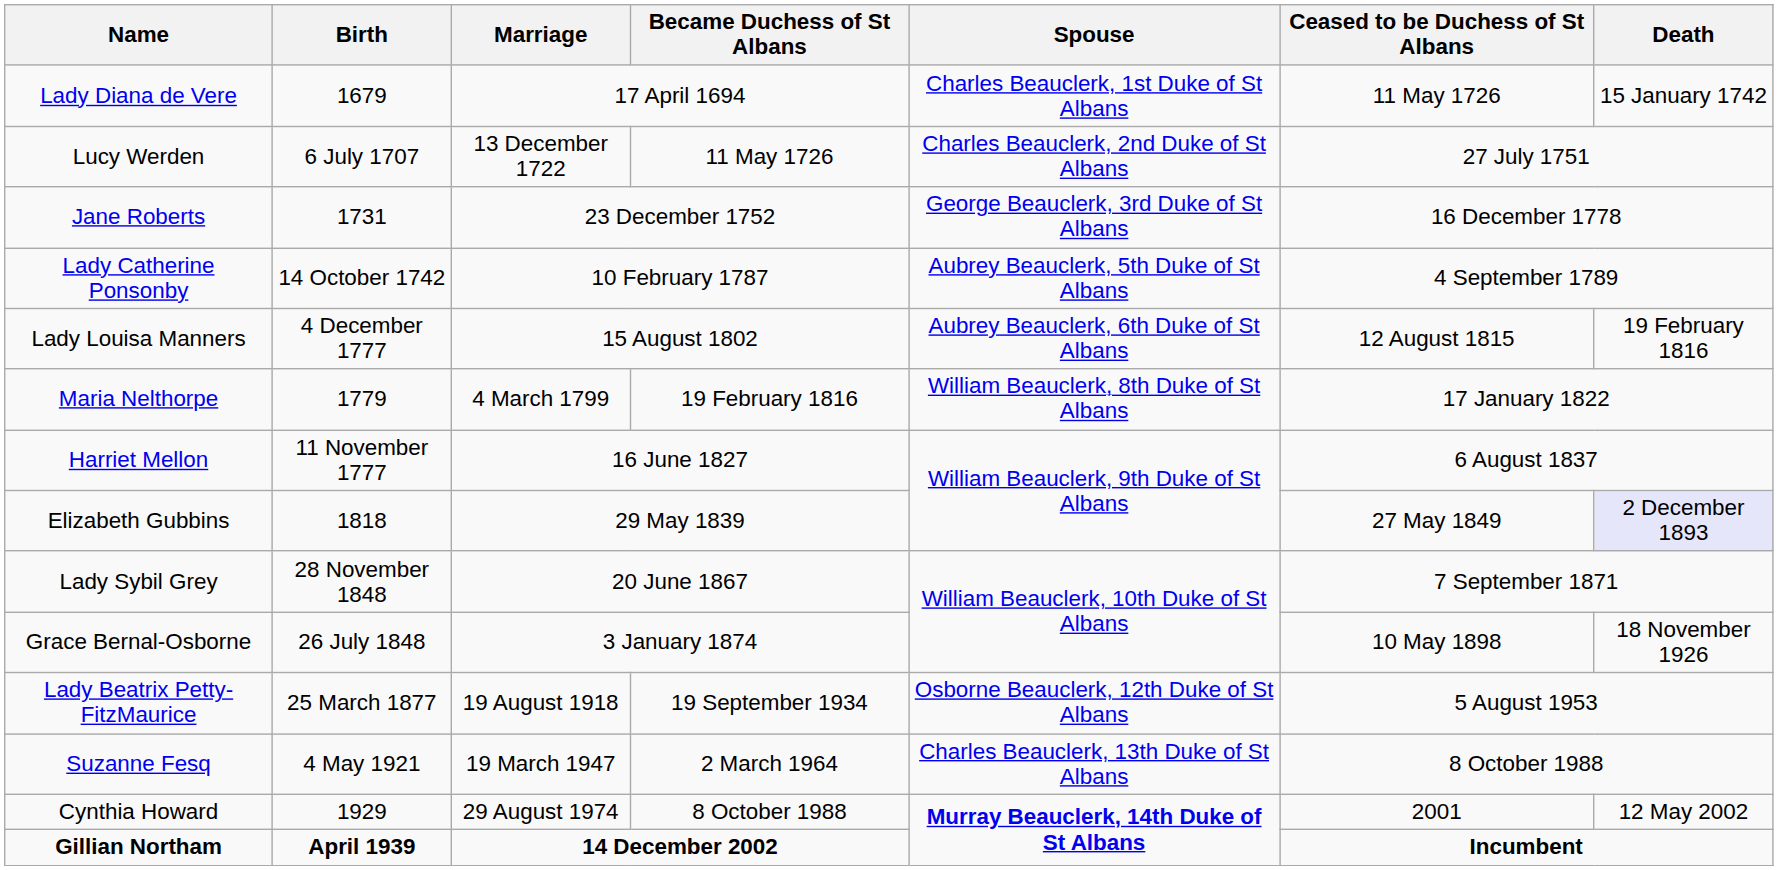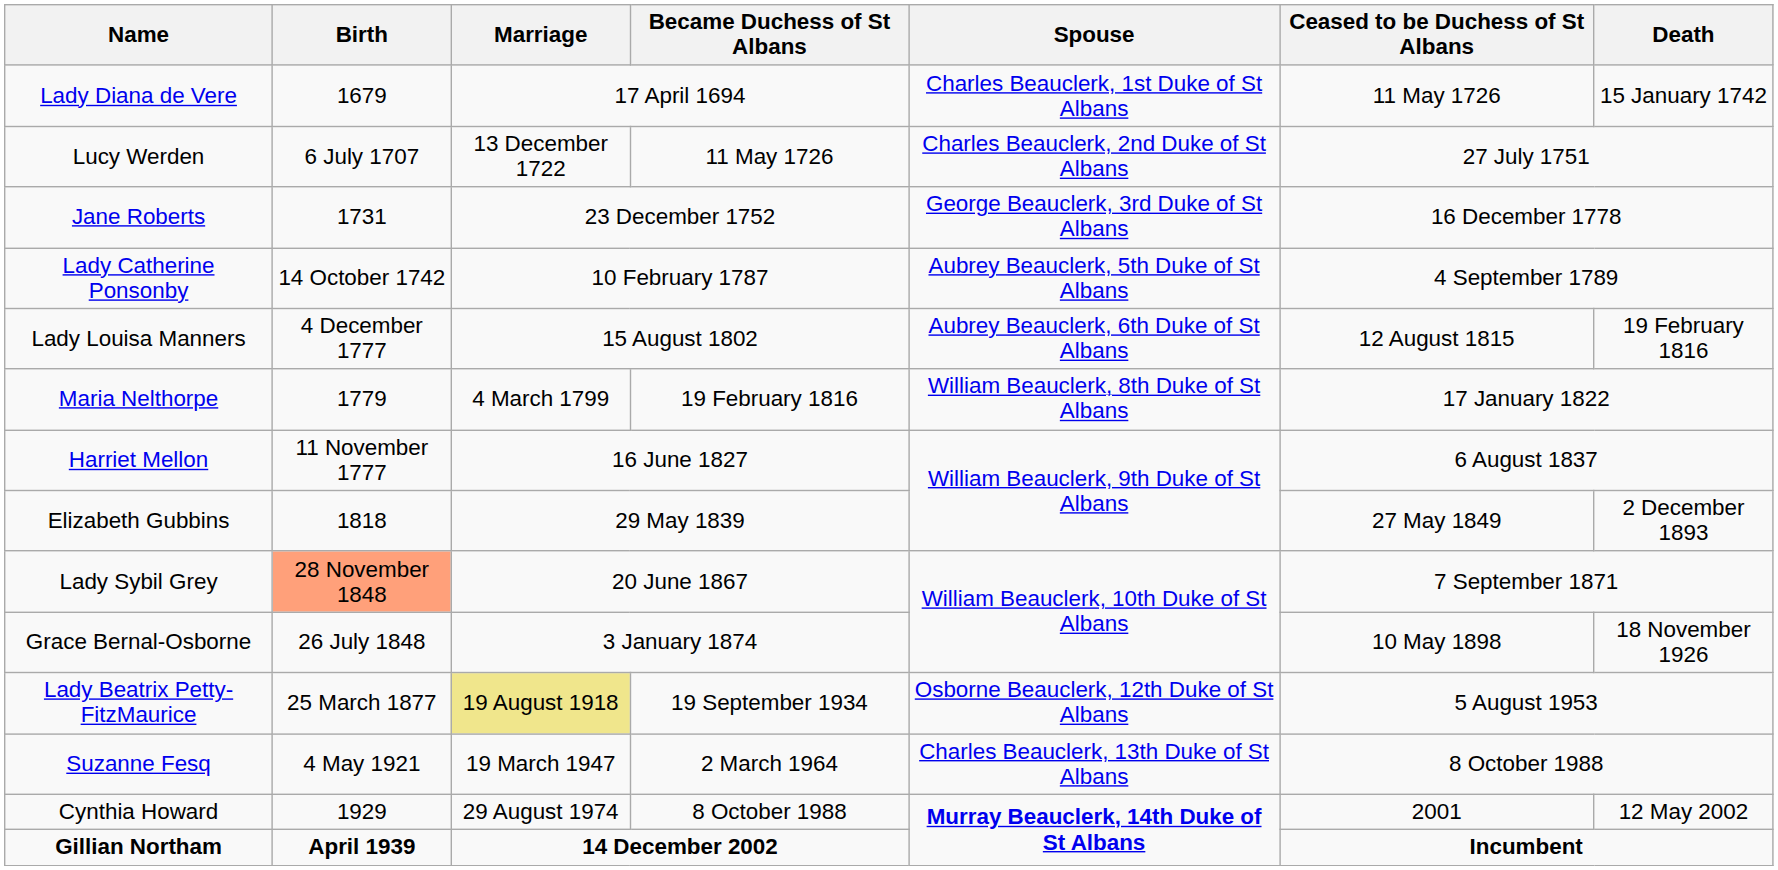(1683, 520) lavender background -> (1683, 520) no background
(362, 581) no background -> (362, 581) lightsalmon background
(541, 702) no background -> (541, 702) khaki background
